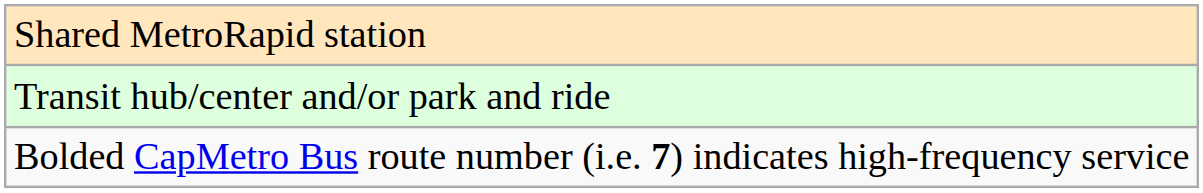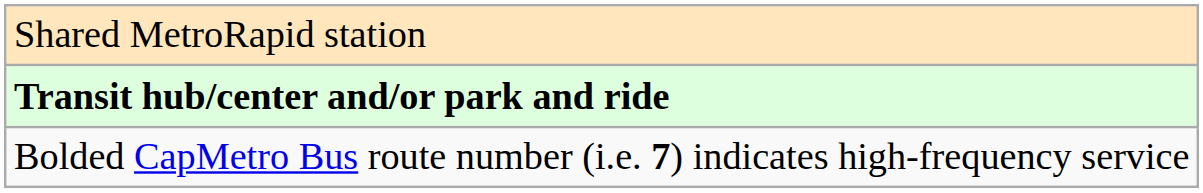(312, 95) normal -> (342, 95) bold
